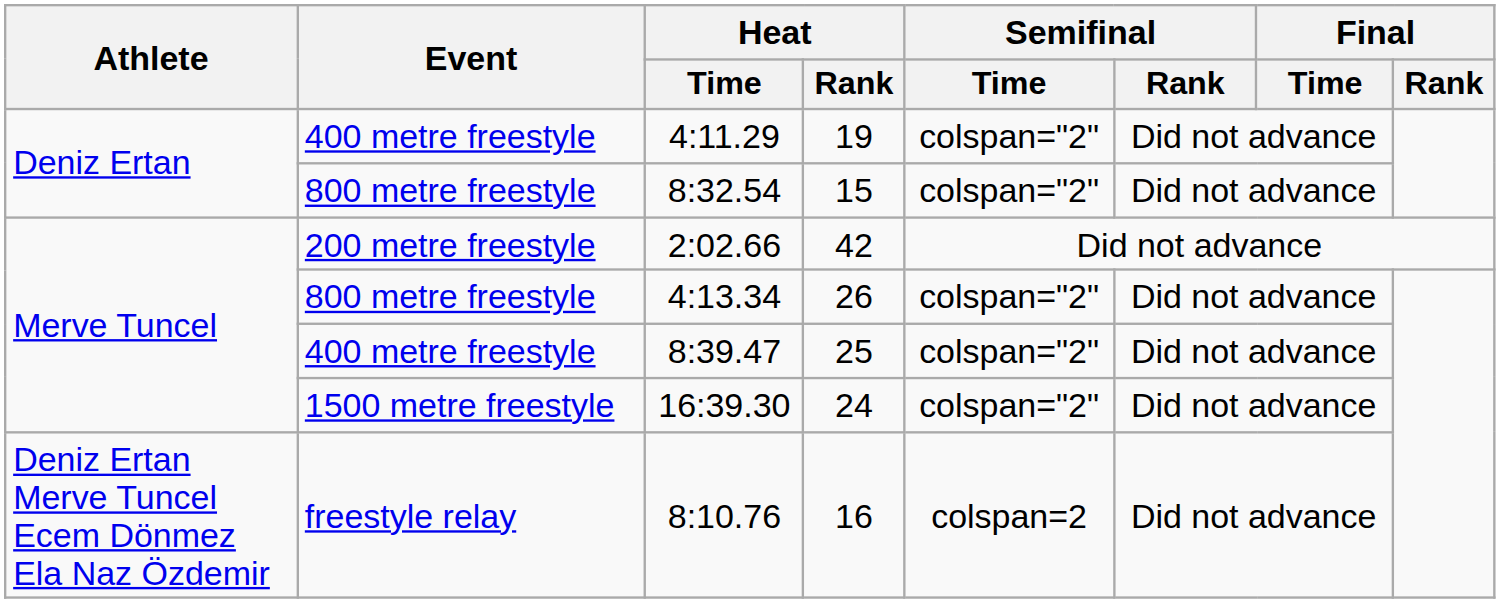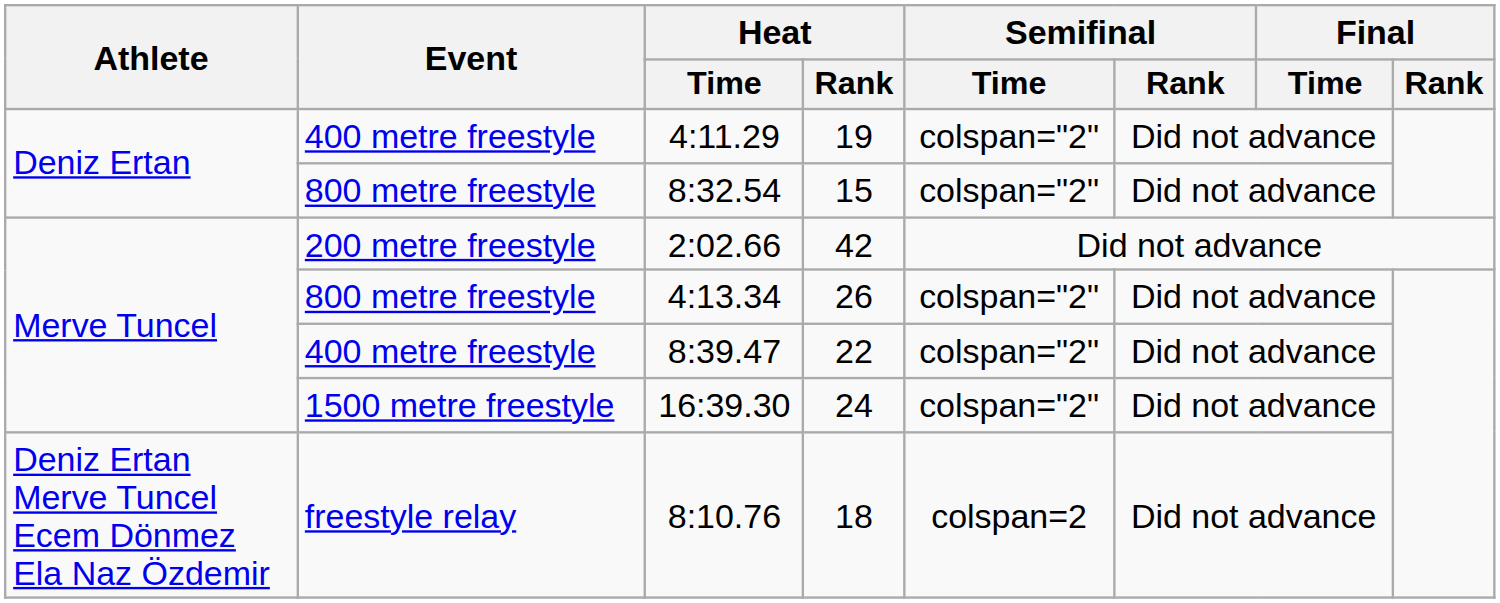(854, 352) 25 -> (854, 352) 22
(854, 516) 16 -> (854, 516) 18
